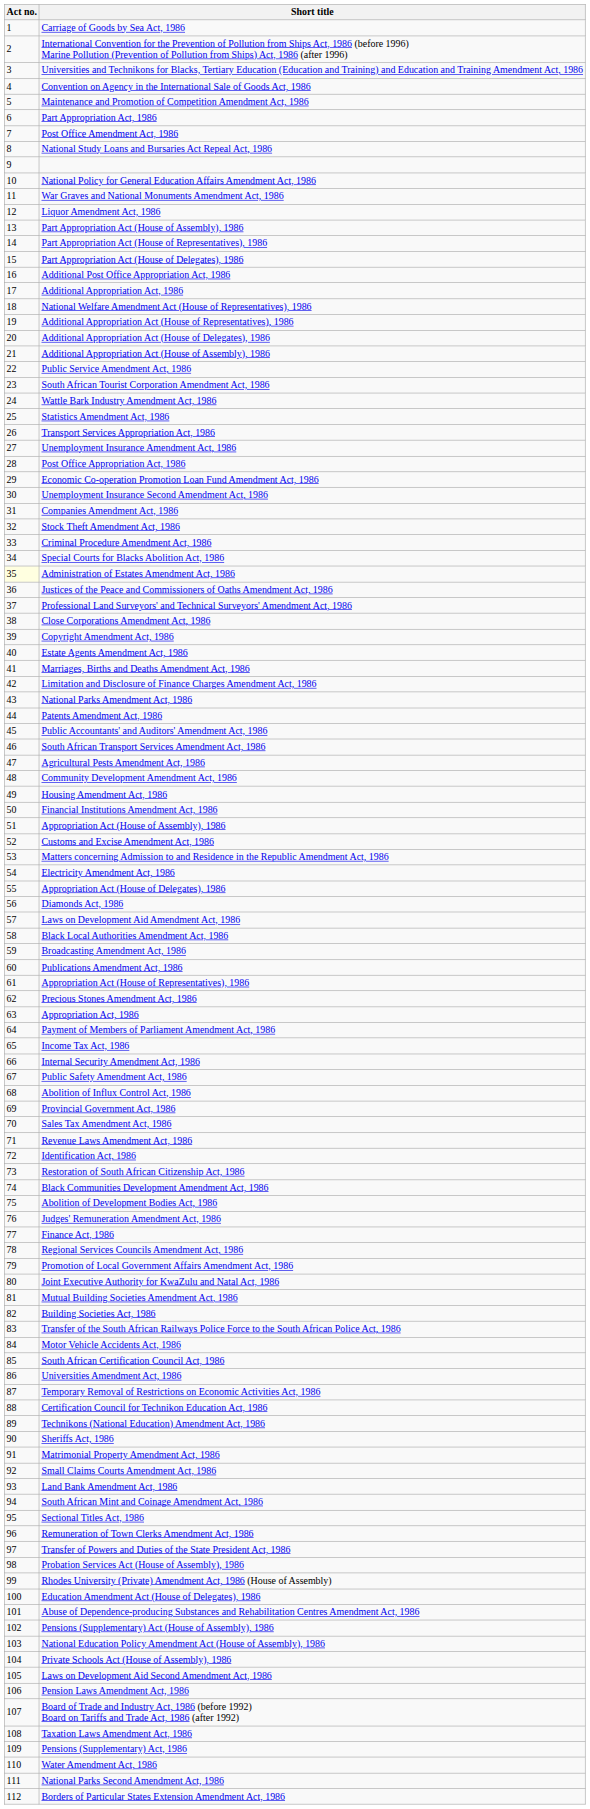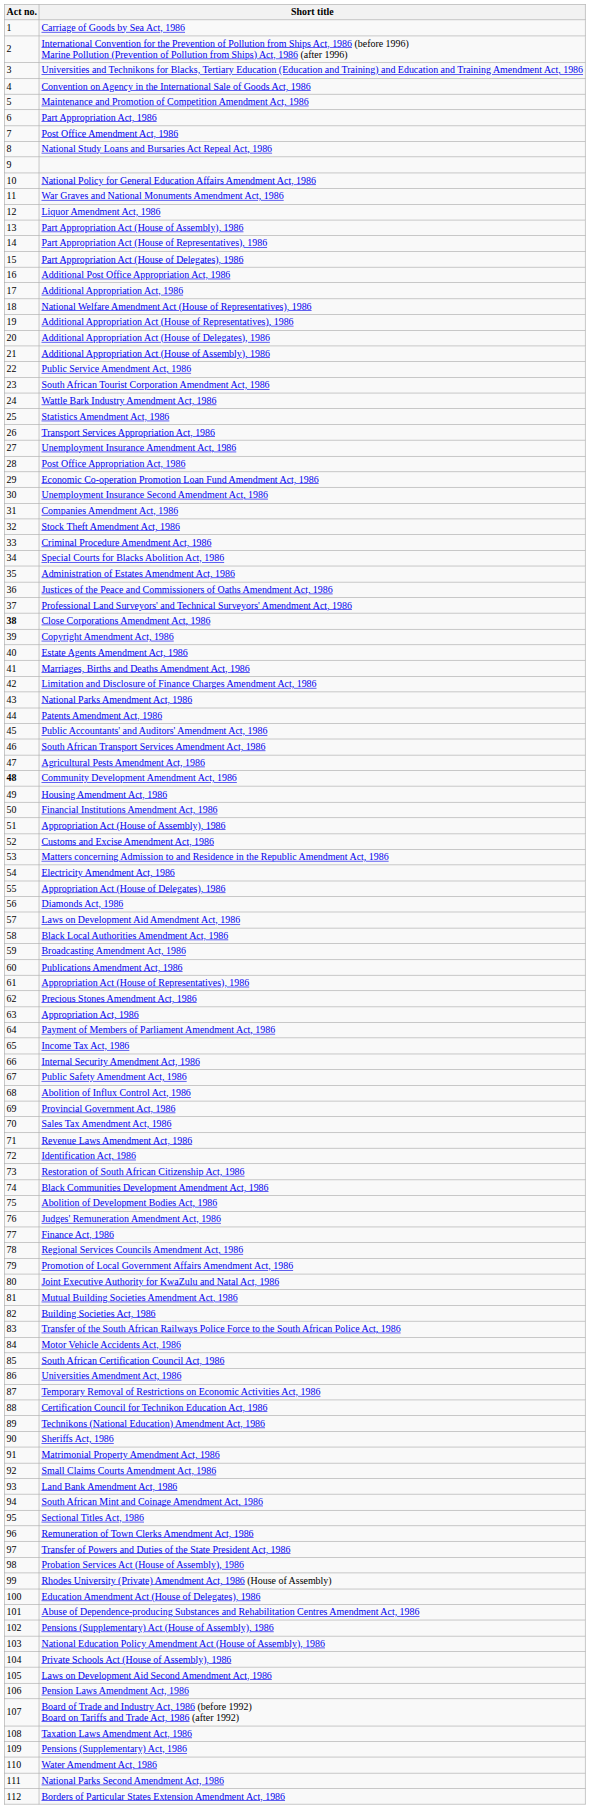(12, 574) lightyellow background -> (12, 574) no background
(12, 621) normal -> (12, 621) bold
(12, 778) normal -> (12, 778) bold
